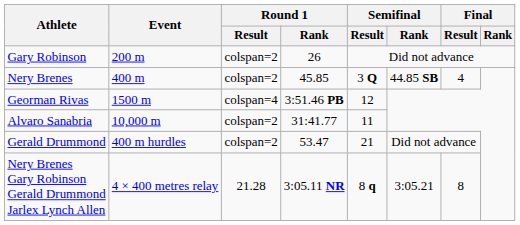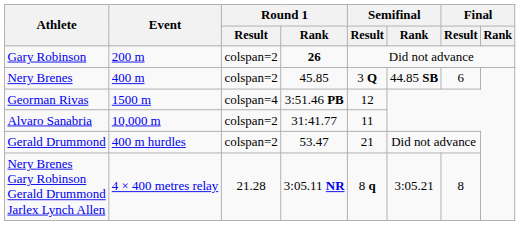(314, 57) normal -> (314, 57) bold
(461, 78) 4 -> (461, 78) 6
